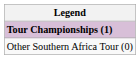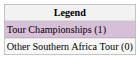(60, 29) bold -> (56, 29) normal
